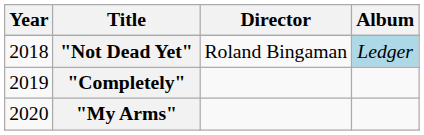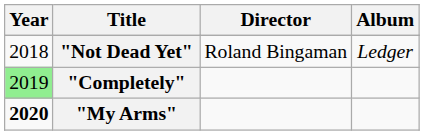(385, 51) lightblue background -> (385, 51) no background
(29, 82) no background -> (29, 82) lightgreen background
(29, 113) normal -> (29, 113) bold
